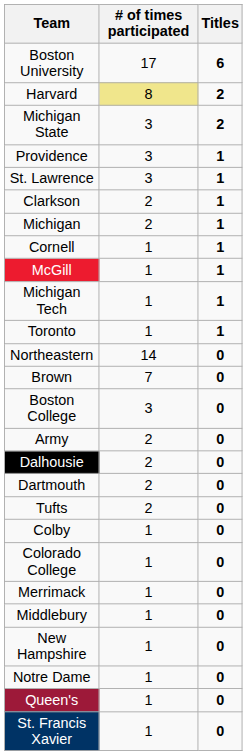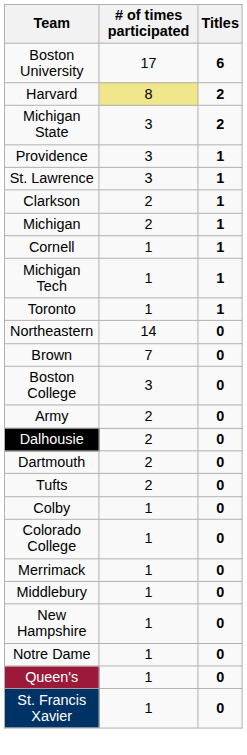- row: (52, 270)
